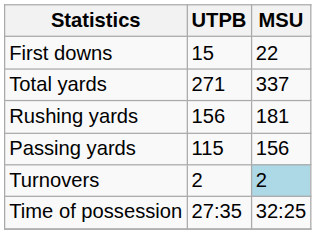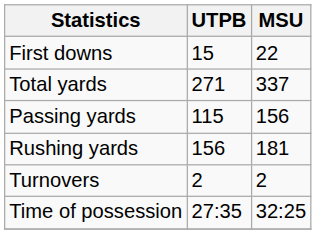rows swapped: (74, 116) <-> (73, 148)
(261, 180) lightblue background -> (261, 180) no background
